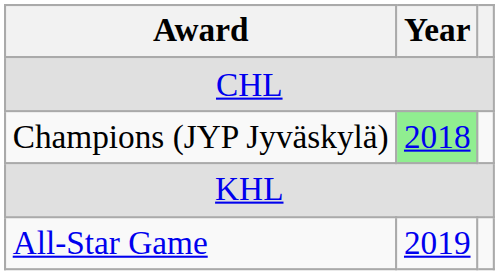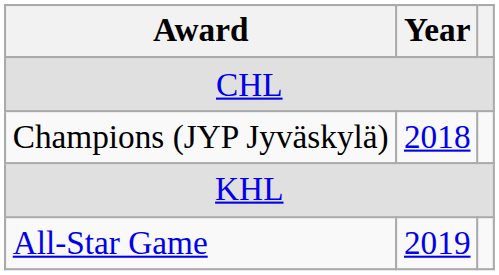(437, 136) lightgreen background -> (437, 136) no background
